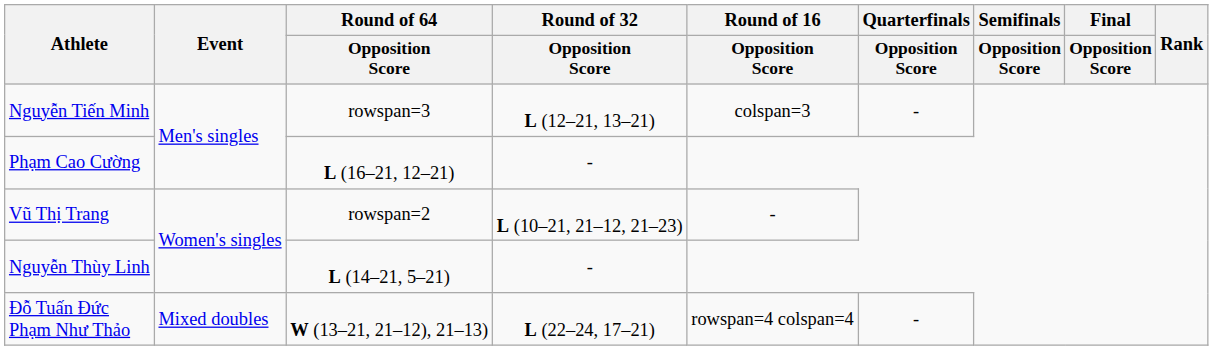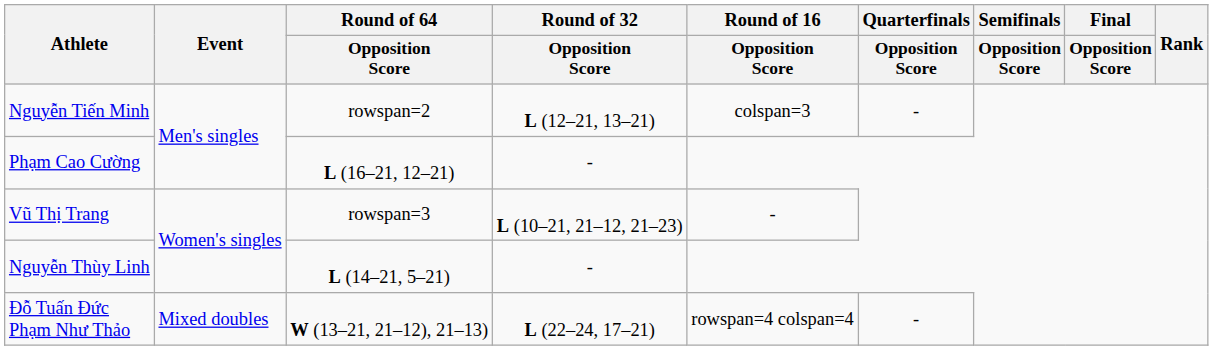(389, 110) rowspan=3 -> (389, 110) rowspan=2
(389, 214) rowspan=2 -> (389, 214) rowspan=3
